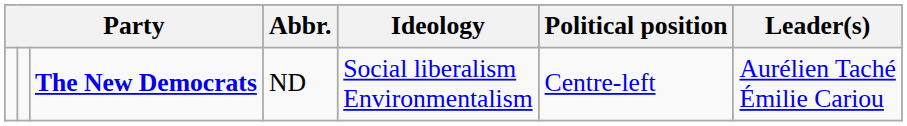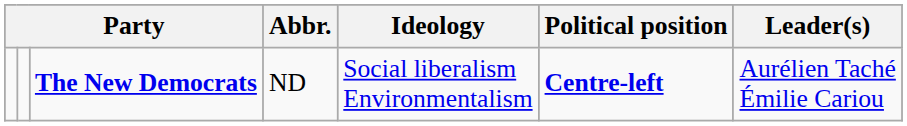(600, 83) normal -> (604, 83) bold
